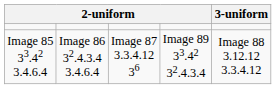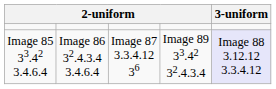(241, 56) no background -> (241, 56) lavender background
